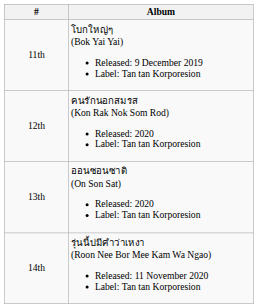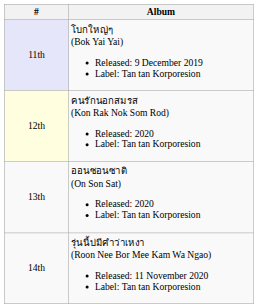(37, 55) no background -> (37, 55) lavender background
(37, 126) no background -> (37, 126) lightyellow background
